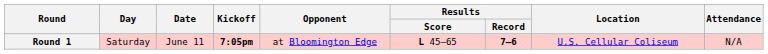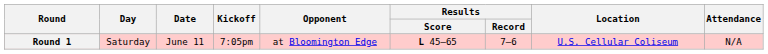(237, 41) bold -> (237, 41) normal
(508, 41) bold -> (508, 41) normal
